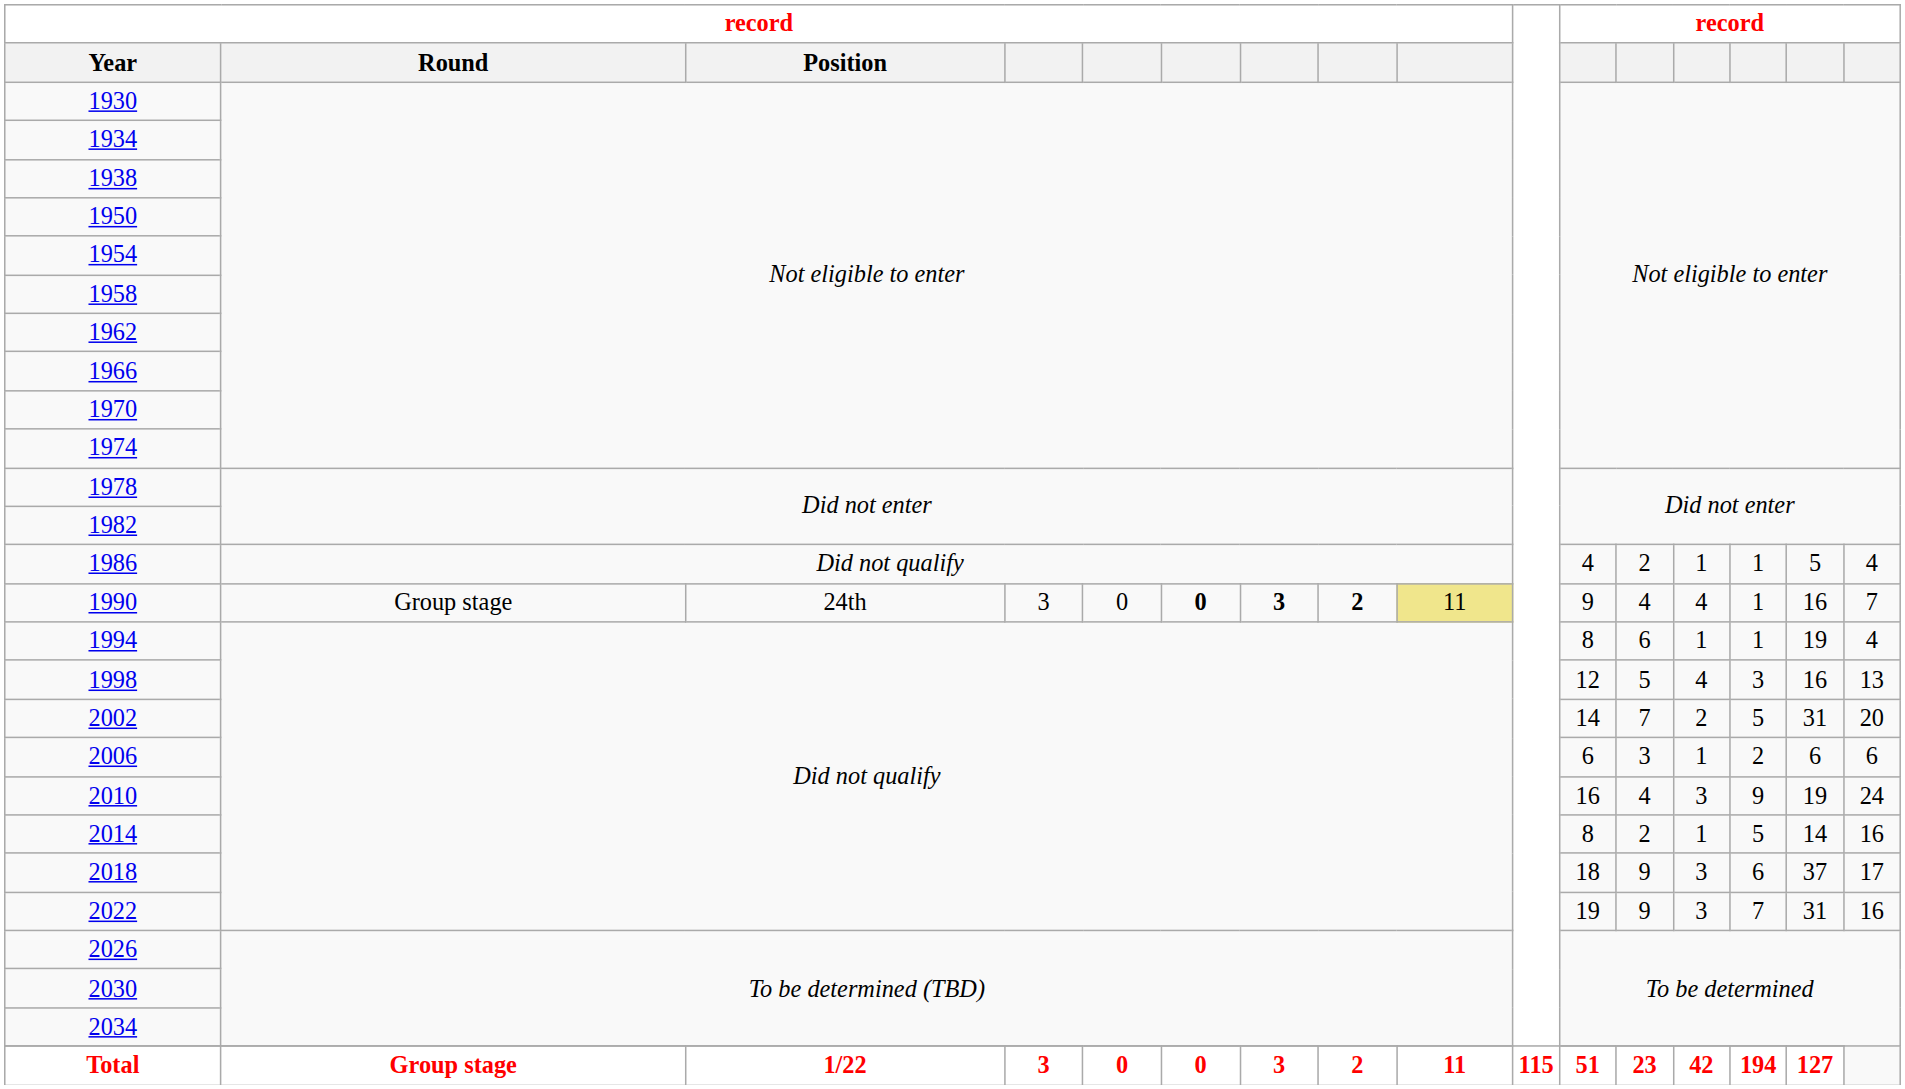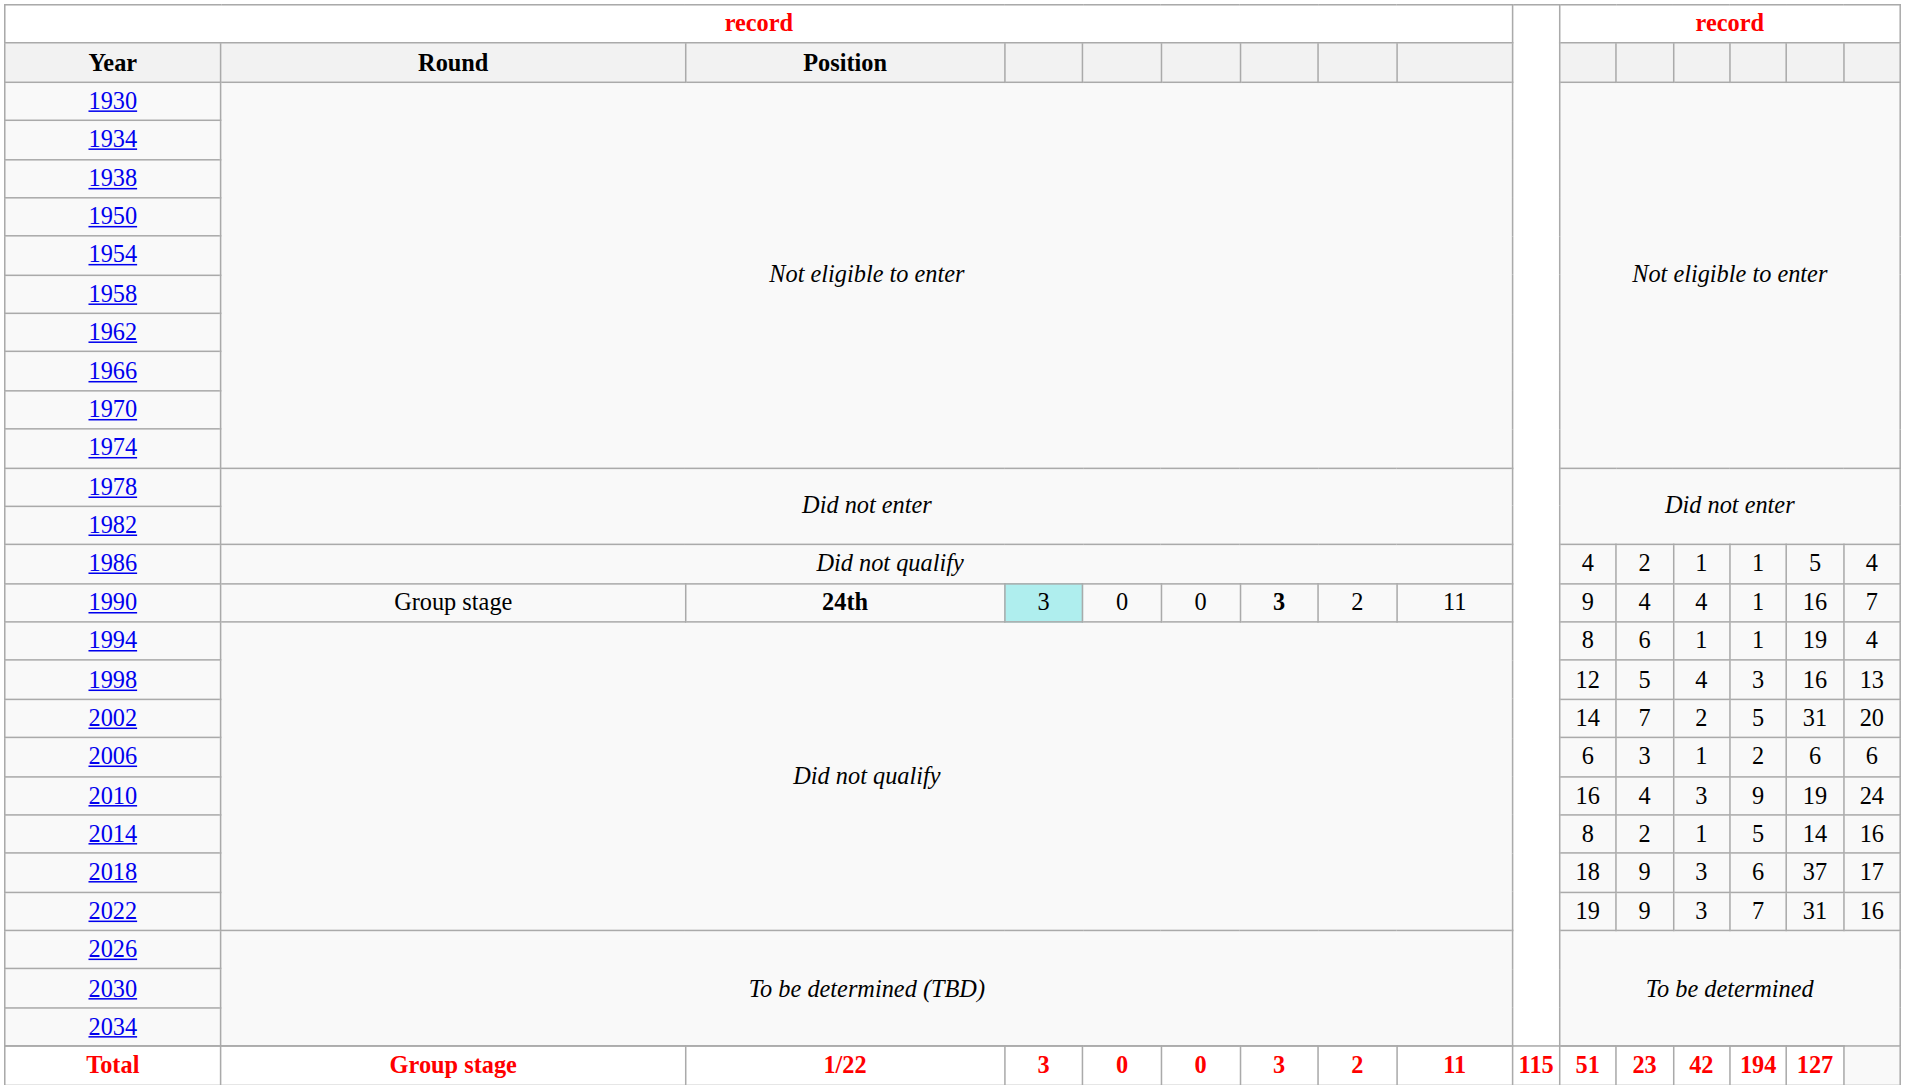(845, 602) normal -> (845, 602) bold
(1044, 602) no background -> (1044, 602) paleturquoise background
(1201, 602) bold -> (1201, 602) normal
(1357, 602) bold -> (1357, 602) normal
(1455, 602) khaki background -> (1455, 602) no background
